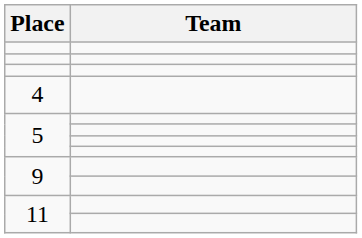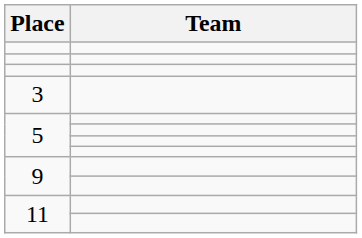(37, 94) 4 -> (37, 94) 3
